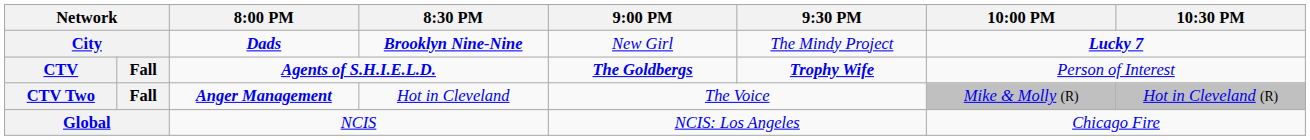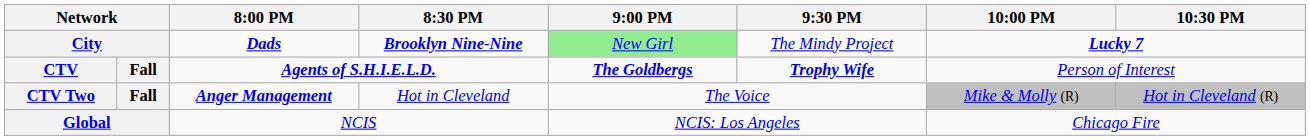(643, 43) no background -> (643, 43) lightgreen background
